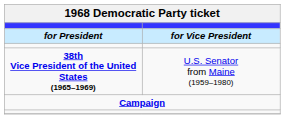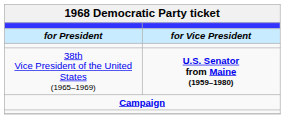(73, 72) bold -> (73, 72) normal
(211, 72) normal -> (211, 72) bold
